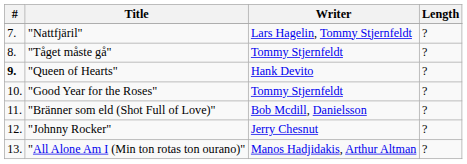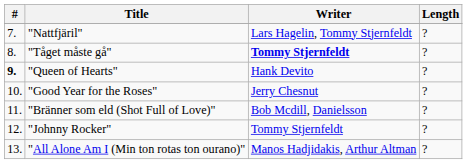(297, 52) normal -> (300, 52) bold
(297, 91) Tommy Stjernfeldt -> (284, 91) Jerry Chesnut
(284, 129) Jerry Chesnut -> (297, 129) Tommy Stjernfeldt
